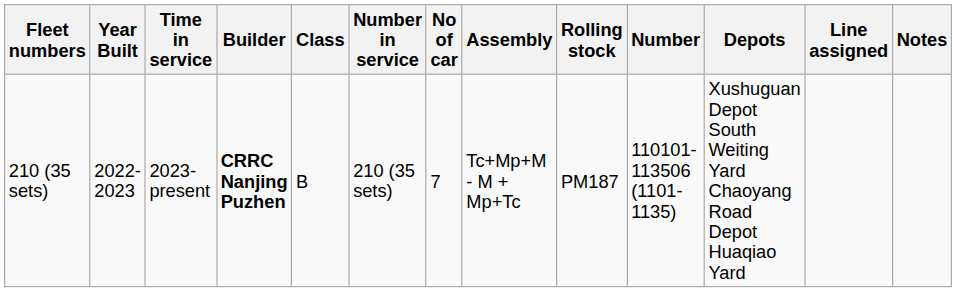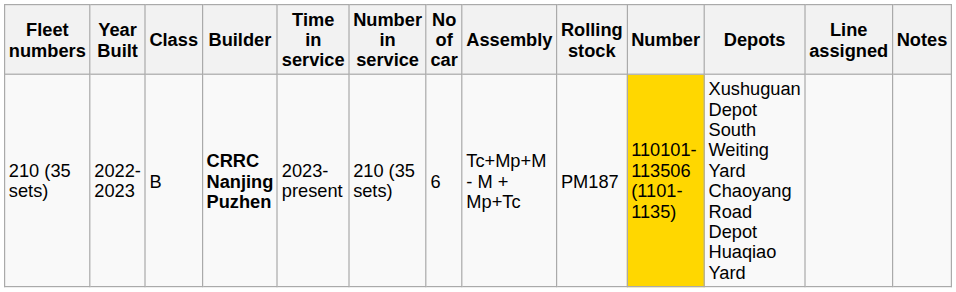columns swapped: (181, 40) <-> (320, 40)
(436, 181) 7 -> (436, 181) 6
(664, 181) no background -> (664, 181) gold background
